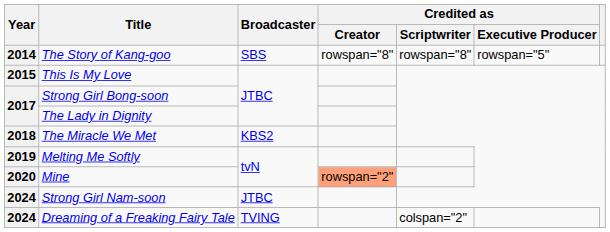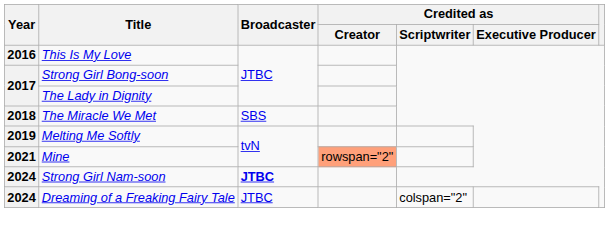- row: (106, 55)
(22, 75) 2015 -> (22, 55) 2016
(257, 136) KBS2 -> (253, 116) SBS
(22, 177) 2020 -> (22, 156) 2021
(257, 197) normal -> (257, 177) bold
(260, 217) TVING -> (257, 197) JTBC
